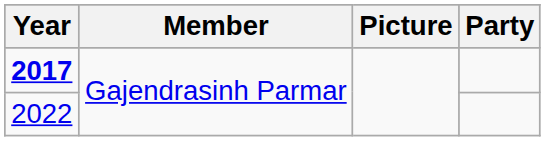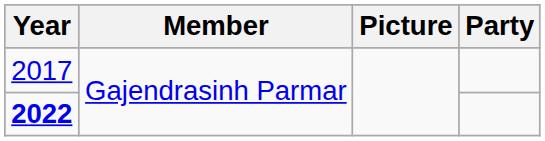(42, 69) bold -> (42, 69) normal
(42, 113) normal -> (42, 113) bold
